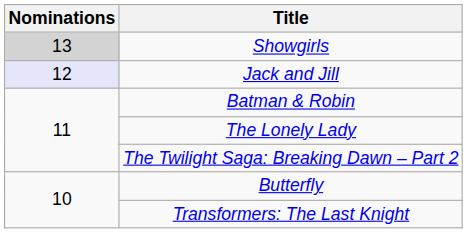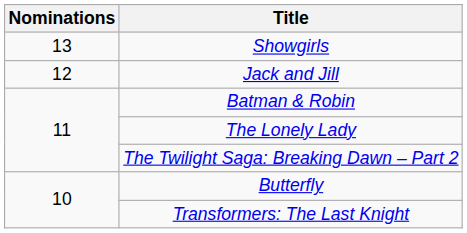(62, 46) lightgrey background -> (62, 46) no background
(62, 74) lavender background -> (62, 74) no background
